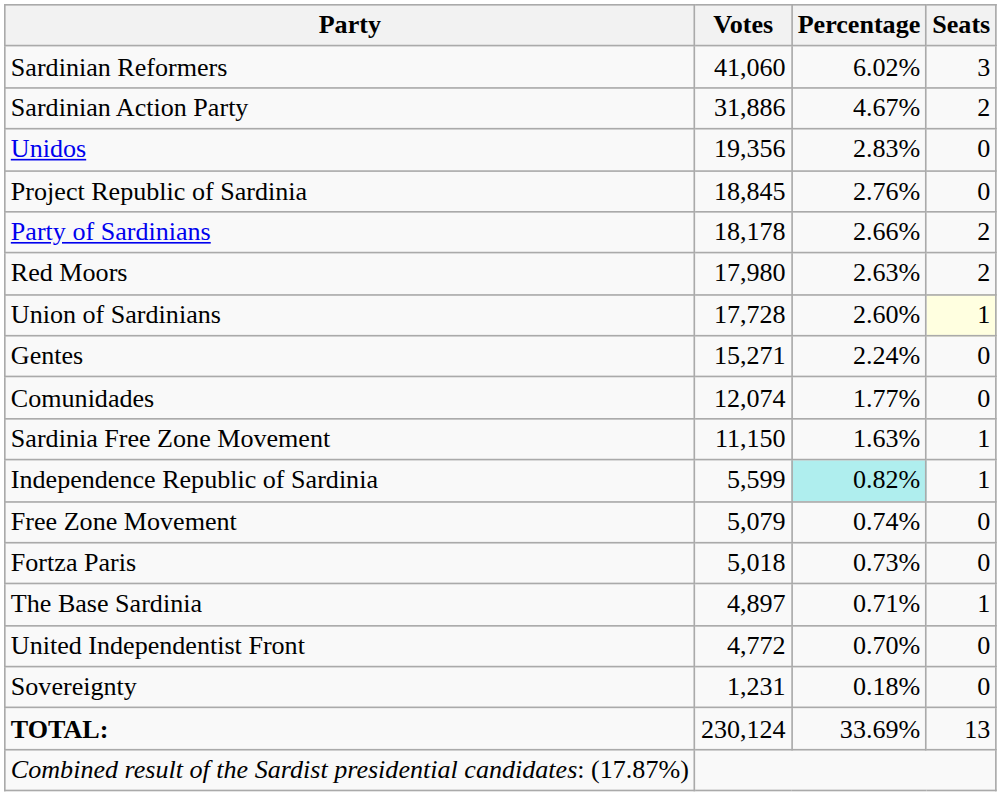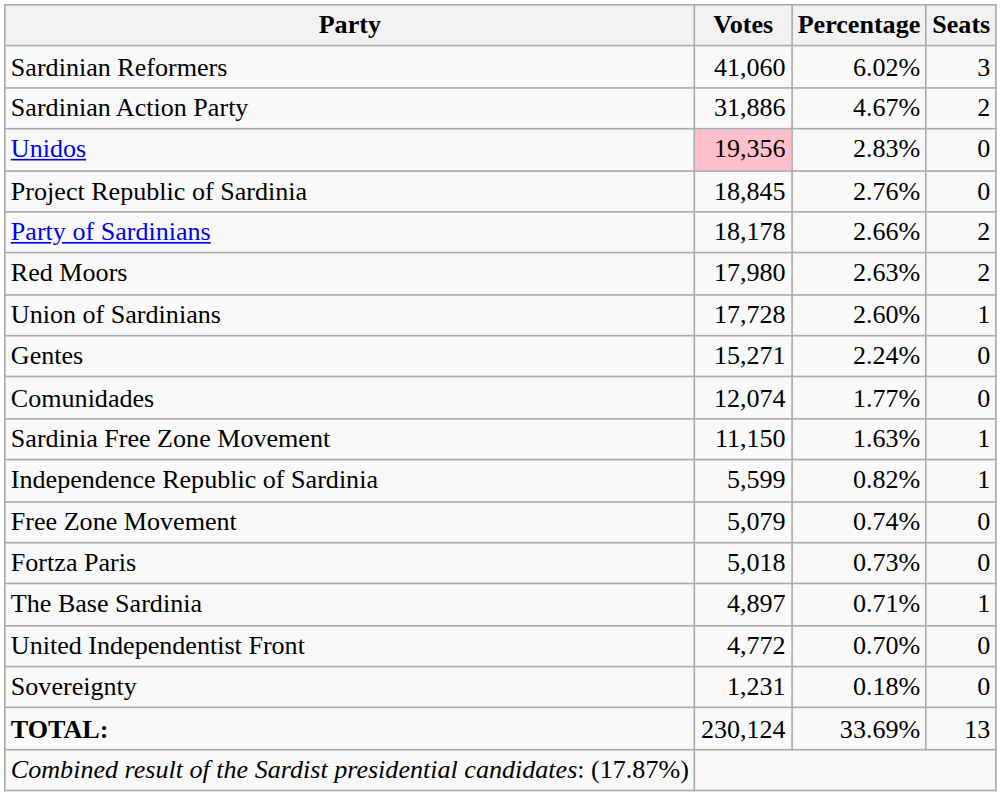(750, 149) no background -> (750, 149) pink background
(984, 314) lightyellow background -> (984, 314) no background
(887, 480) paleturquoise background -> (887, 480) no background
